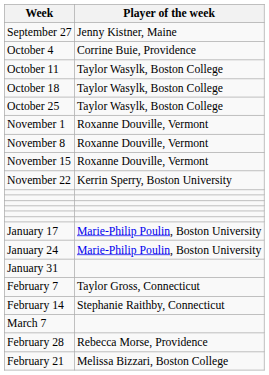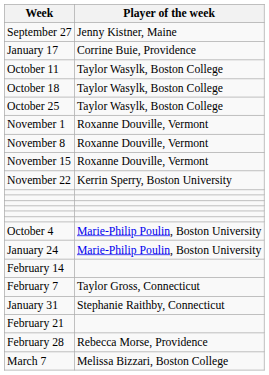(30, 50) October 4 -> (33, 50) January 17
(33, 231) January 17 -> (30, 231) October 4
(33, 268) January 31 -> (35, 268) February 14
(35, 305) February 14 -> (33, 305) January 31
(27, 323) March 7 -> (35, 323) February 21
(35, 360) February 21 -> (27, 360) March 7
